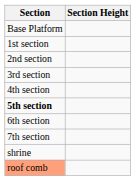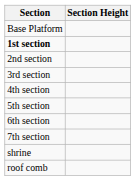(28, 44) normal -> (29, 44) bold
(30, 105) bold -> (28, 105) normal
(27, 167) lightsalmon background -> (27, 167) no background
